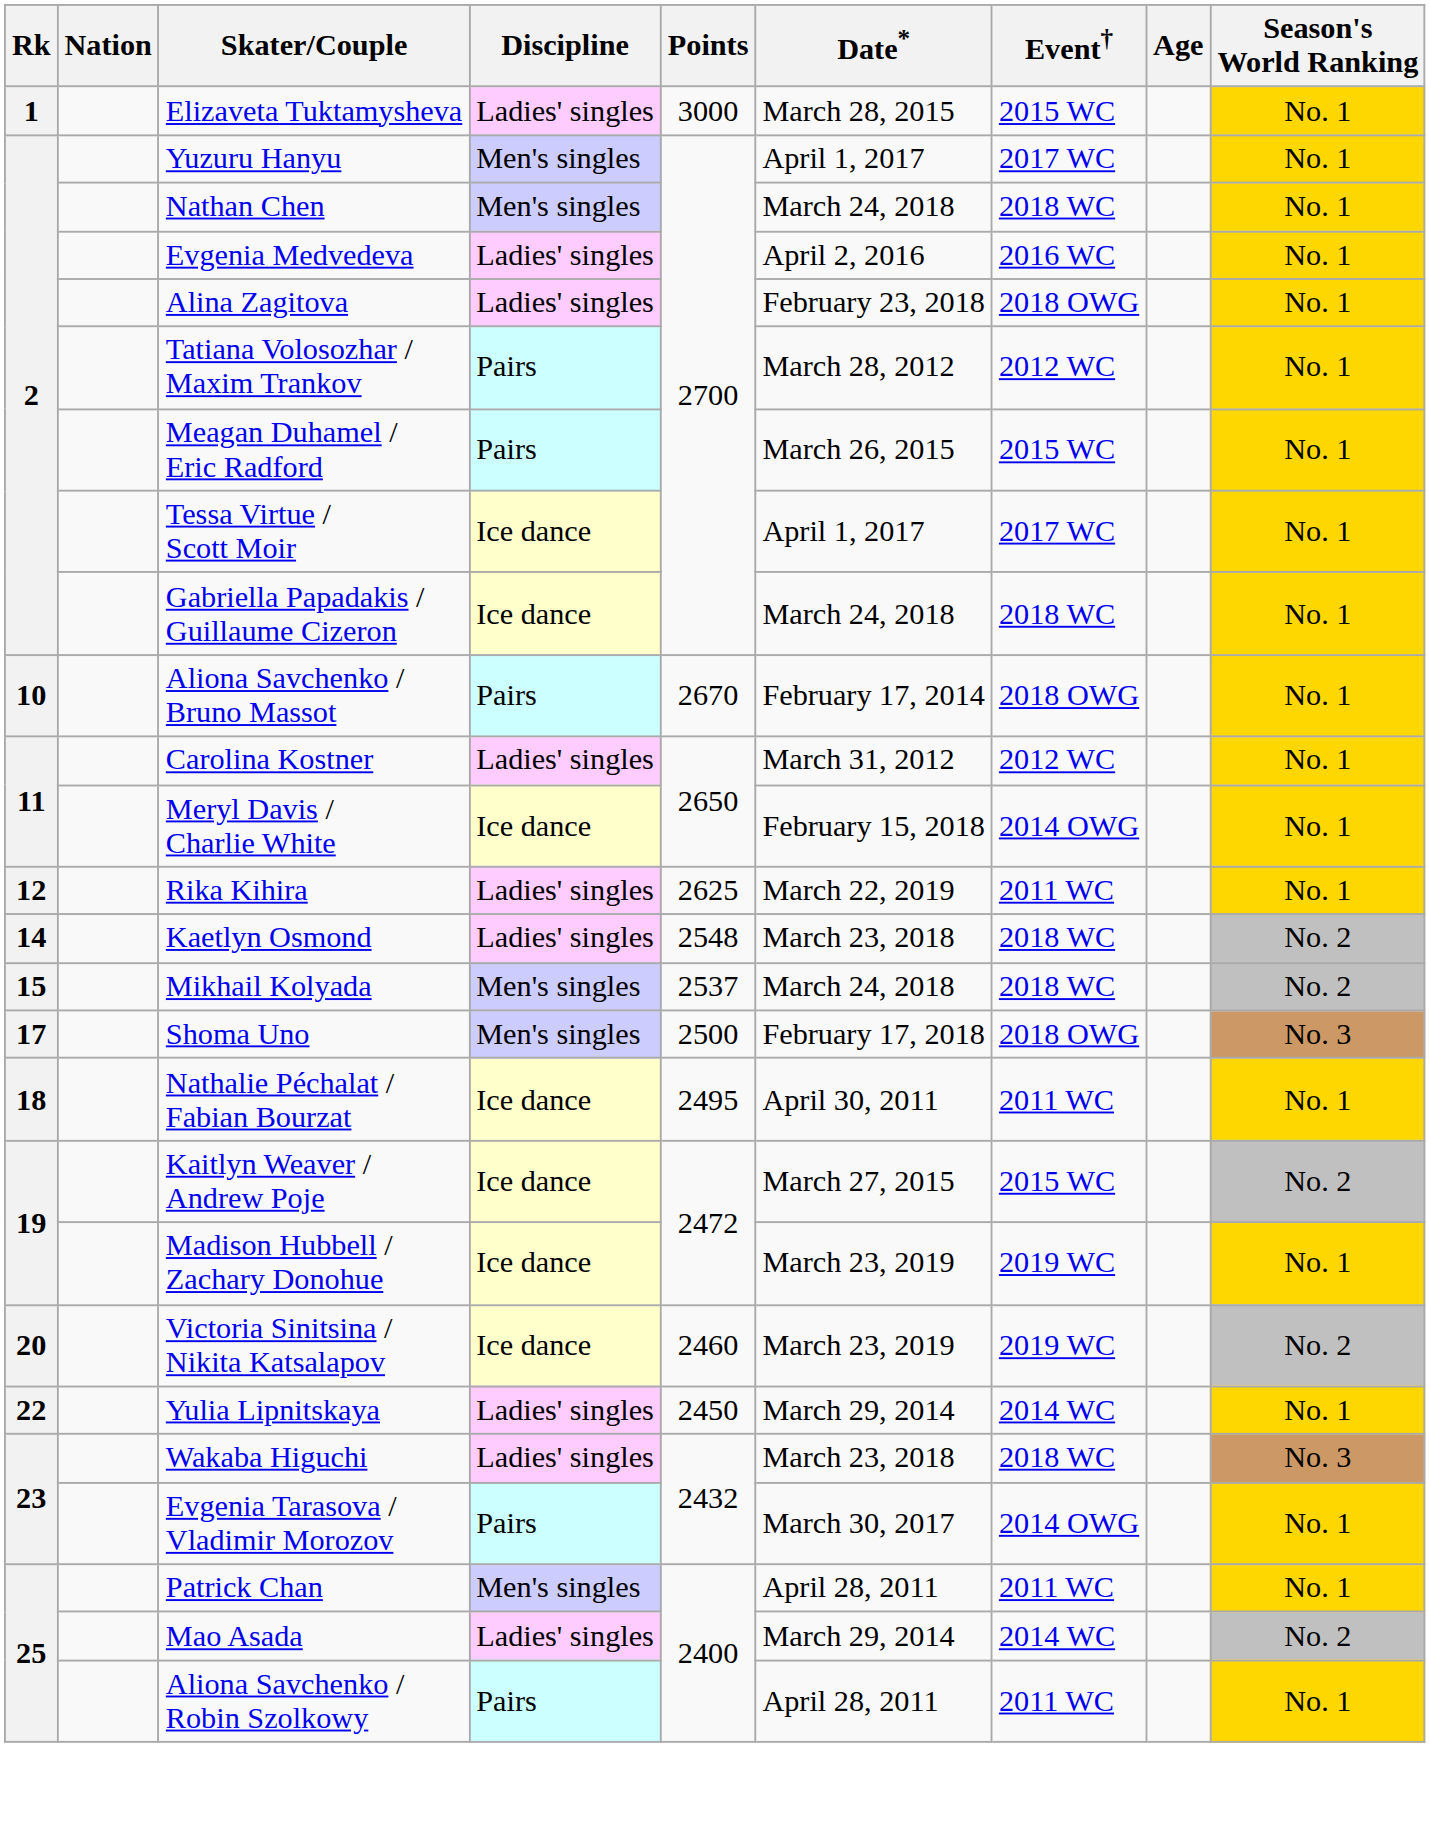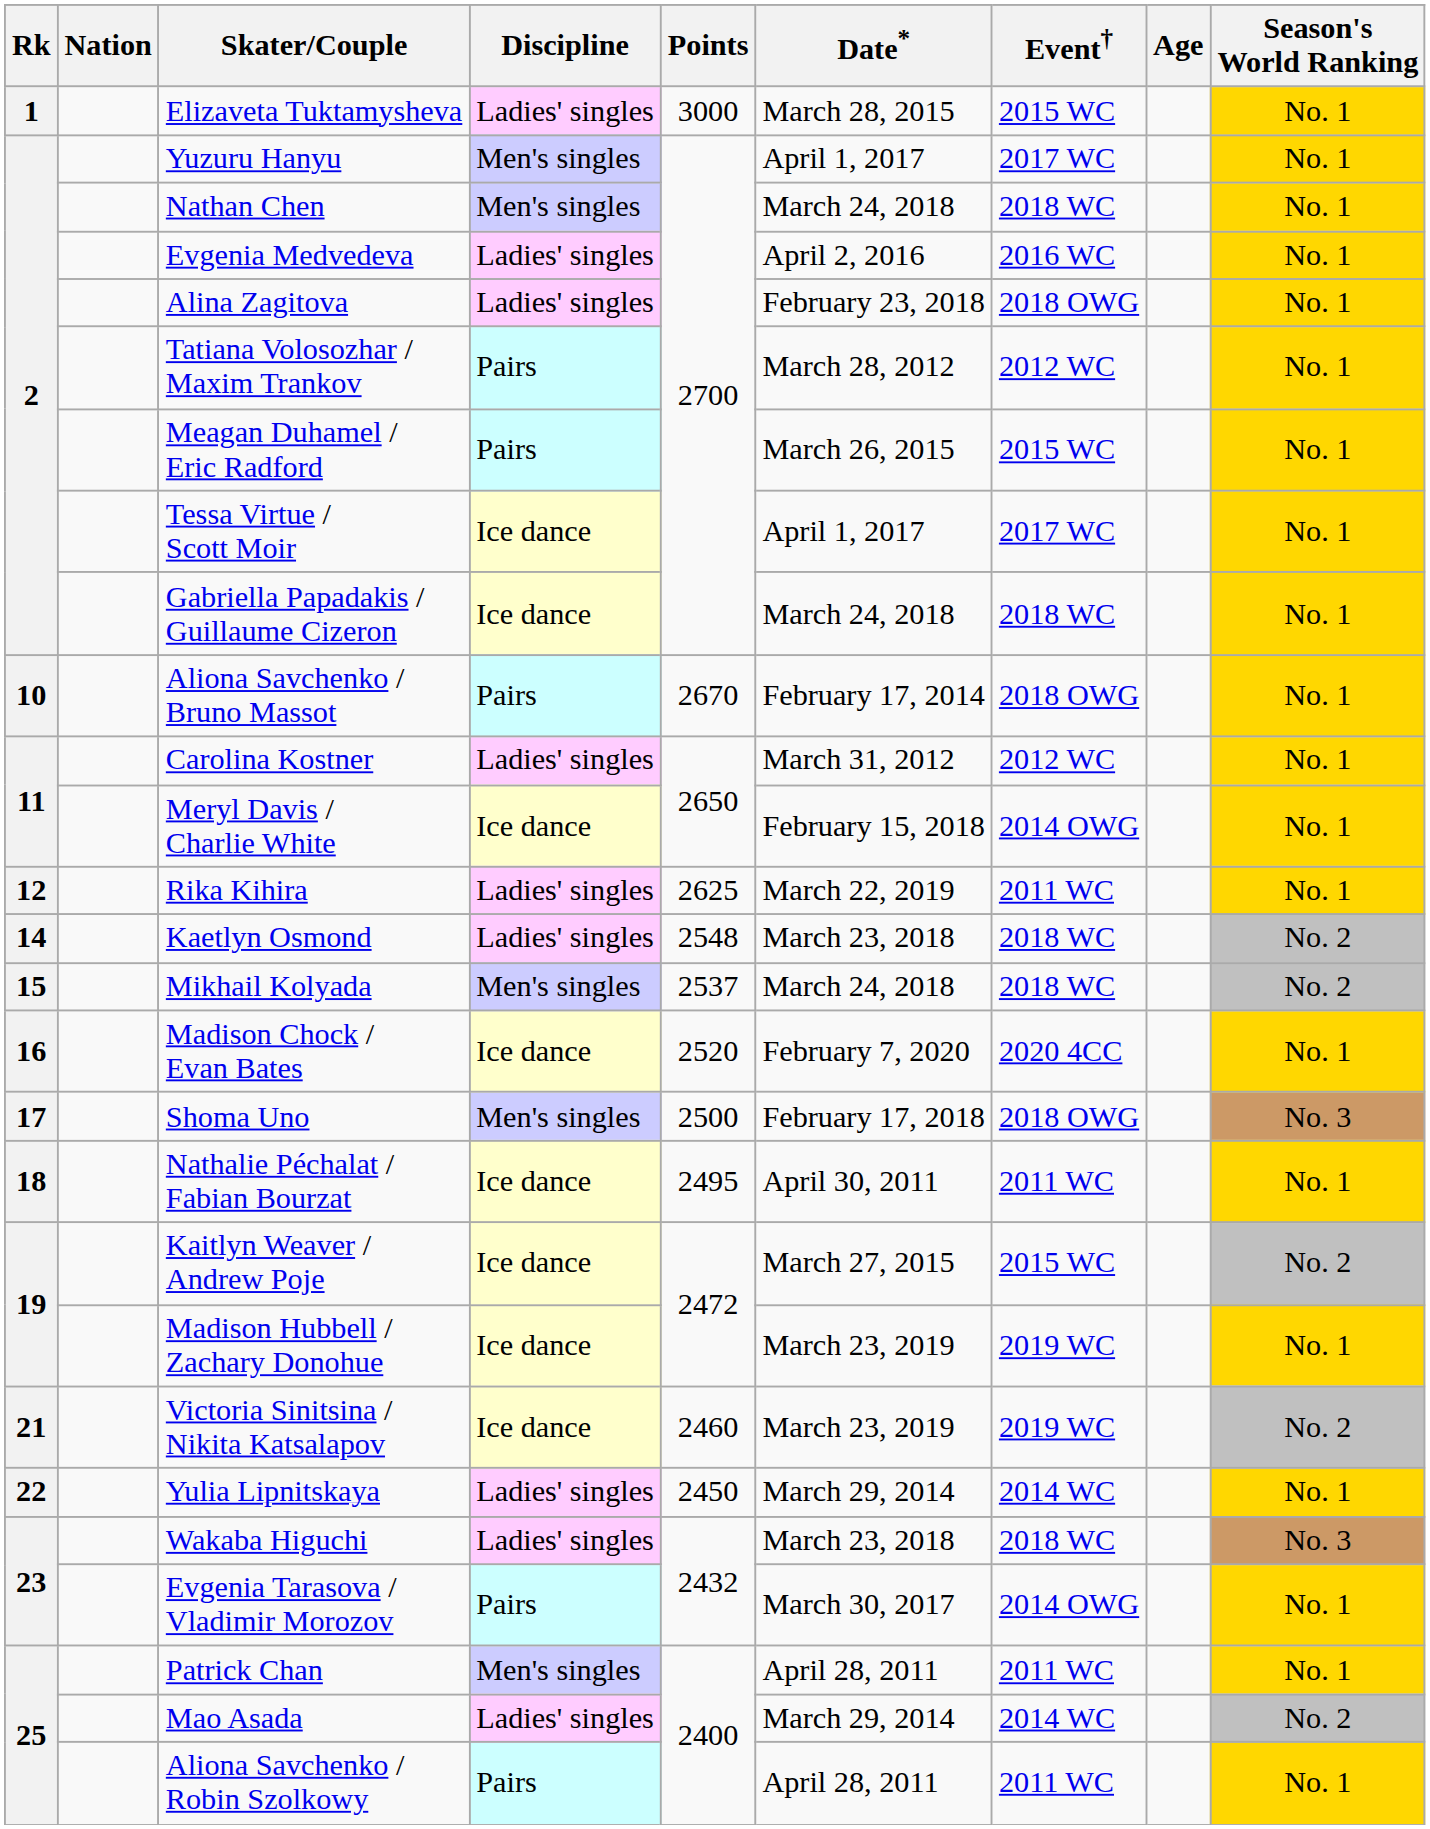+ row: (270, 1050)
(31, 1344) 20 -> (31, 1426) 21
